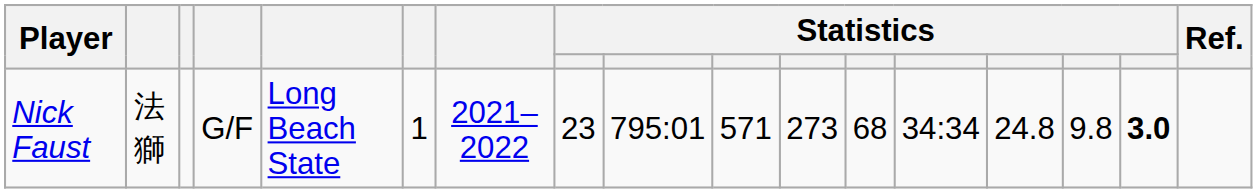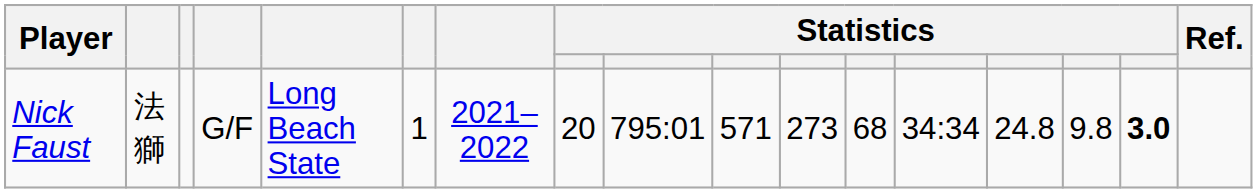(578, 129) 23 -> (578, 129) 20
